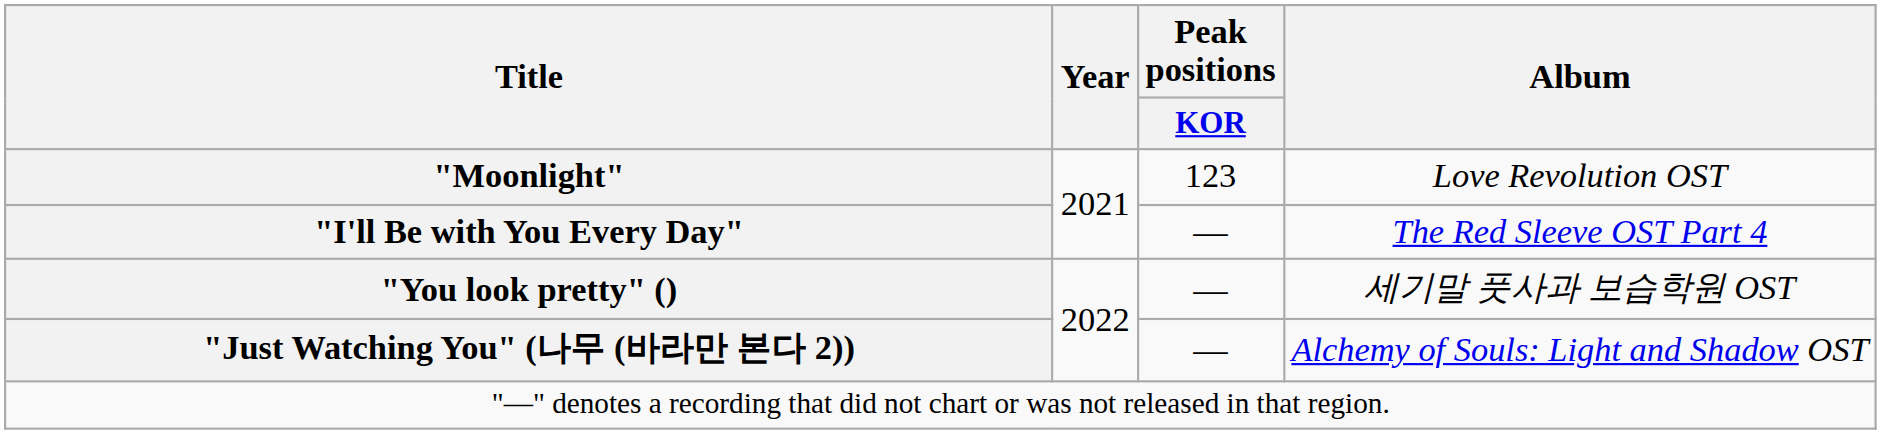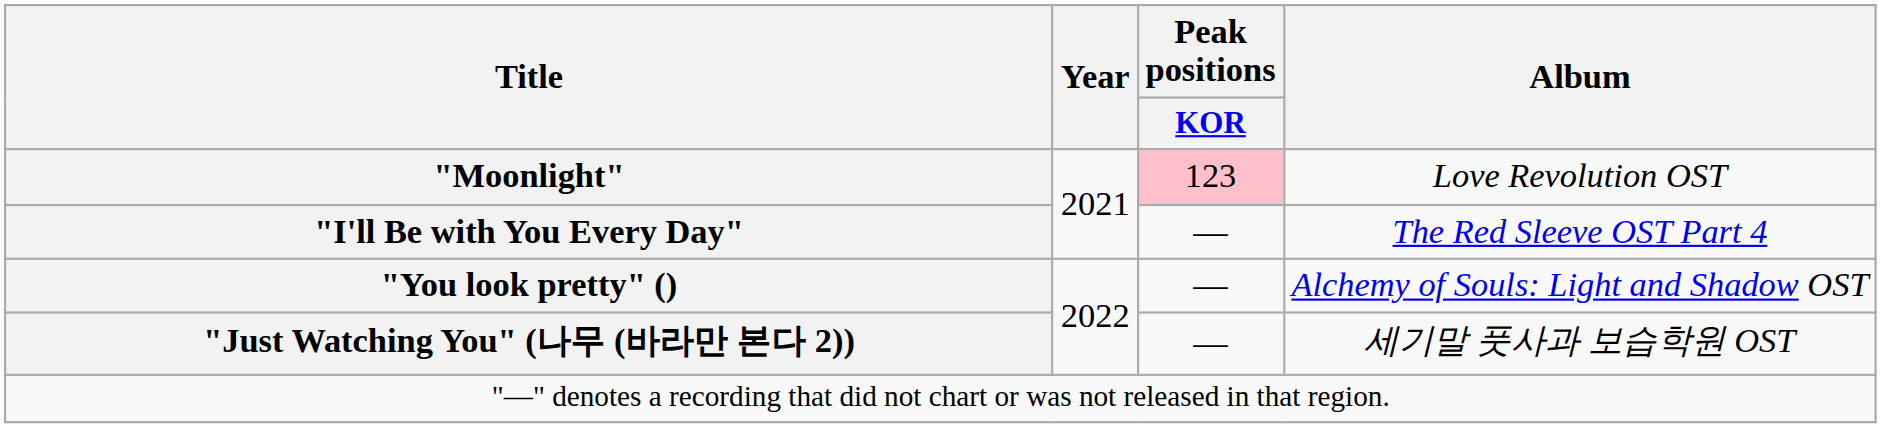(1211, 176) no background -> (1211, 176) pink background
(1580, 287) 세기말 풋사과 보습학원 OST -> (1580, 285) Alchemy of Souls: Light and Shadow OST
(1580, 349) Alchemy of Souls: Light and Shadow OST -> (1580, 341) 세기말 풋사과 보습학원 OST
